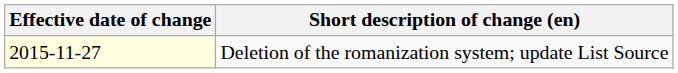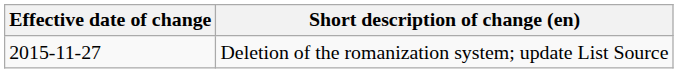(55, 51) lightyellow background -> (55, 51) no background
